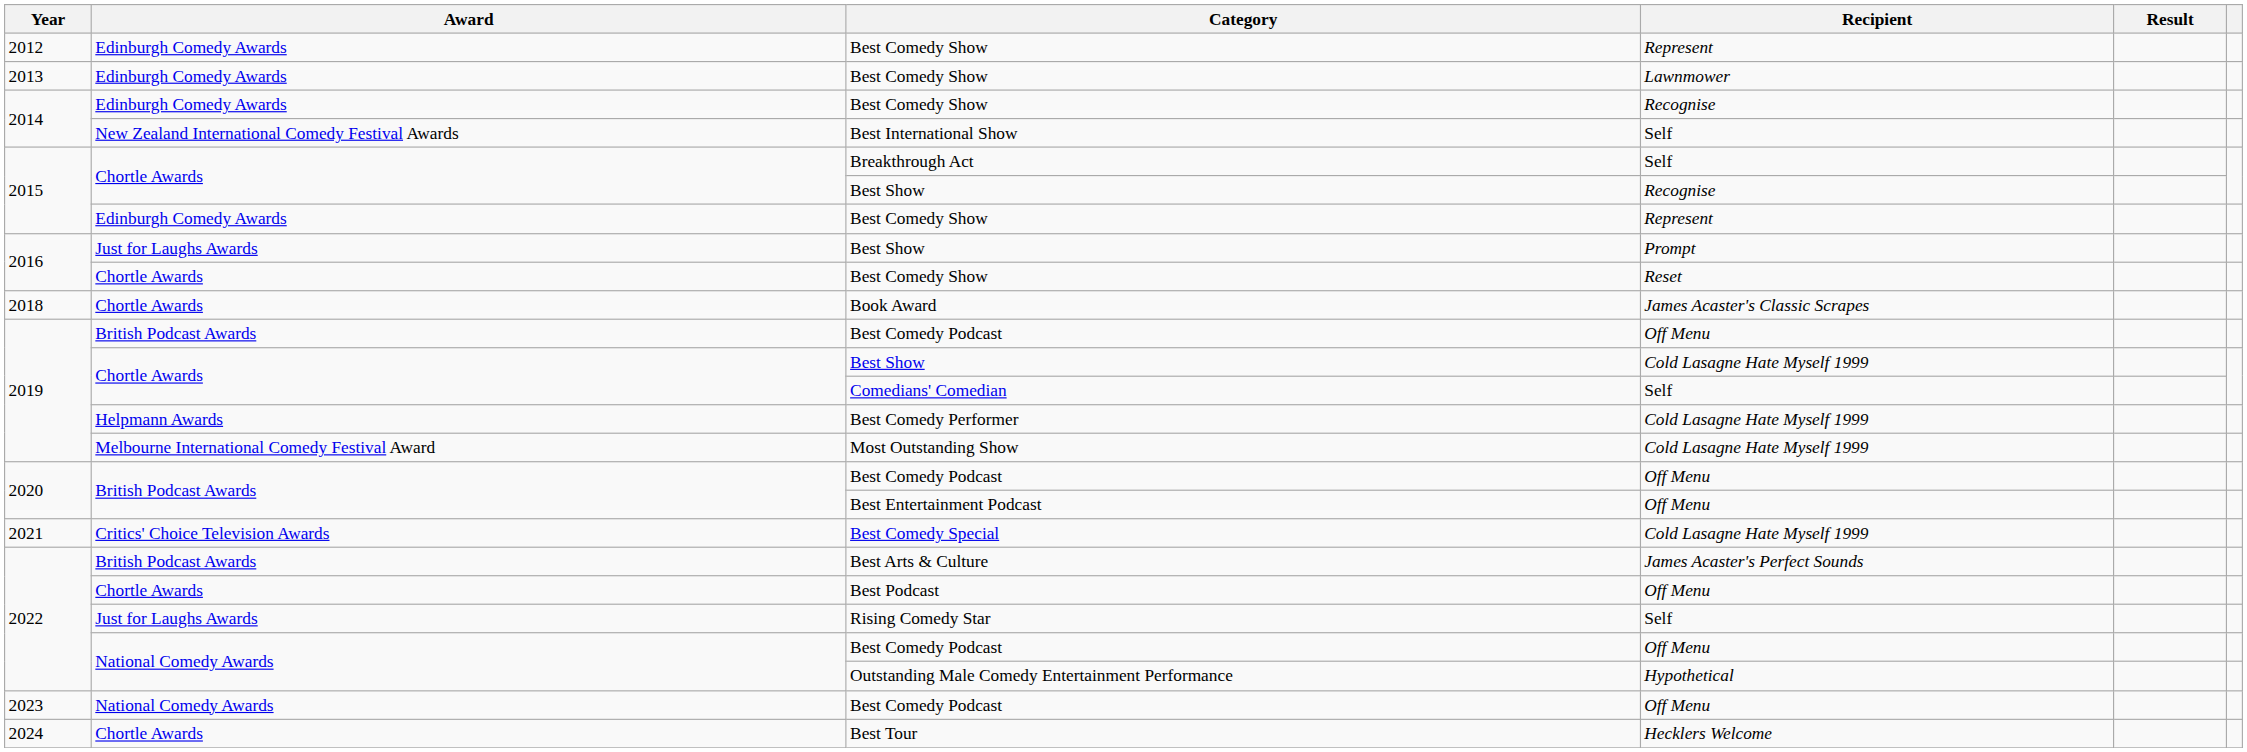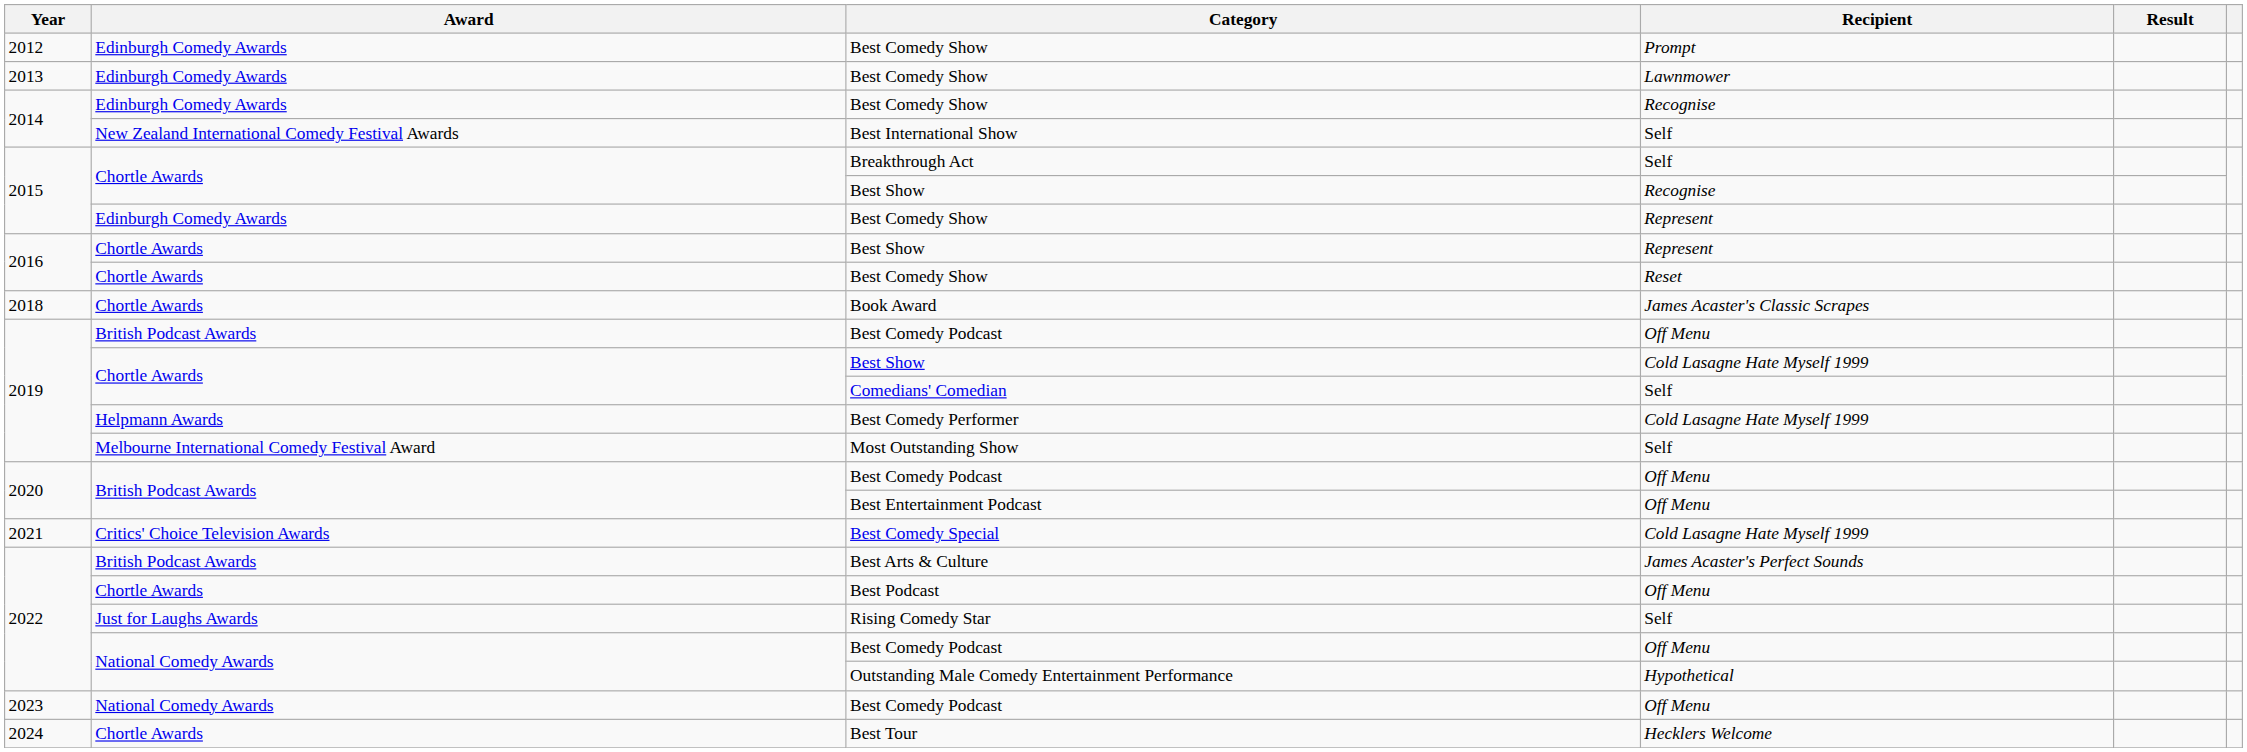(1679, 47) Represent -> (1670, 47) Prompt
(177, 247) Just for Laughs Awards -> (149, 247) Chortle Awards
(1670, 247) Prompt -> (1679, 247) Represent
(1756, 447) Cold Lasagne Hate Myself 1999 -> (1658, 447) Self
